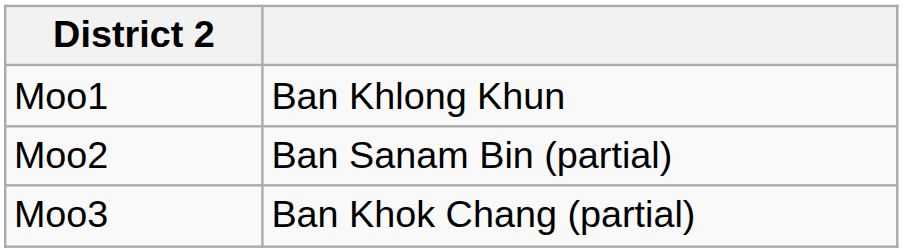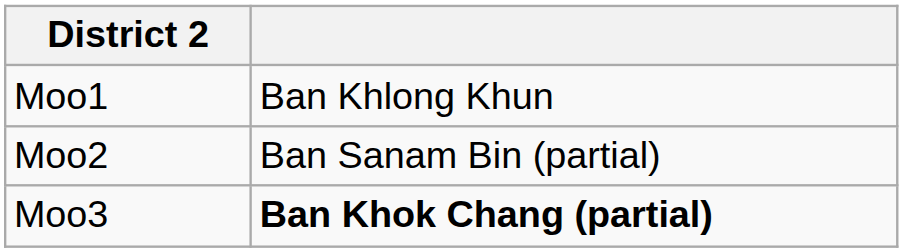(483, 214) normal -> (486, 214) bold
